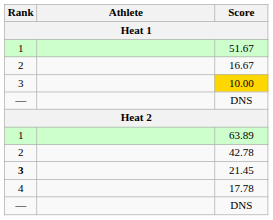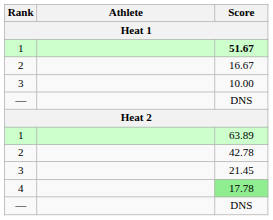(241, 48) normal -> (241, 48) bold
(241, 83) gold background -> (241, 83) no background
(21, 170) bold -> (21, 170) normal
(241, 188) no background -> (241, 188) lightgreen background
